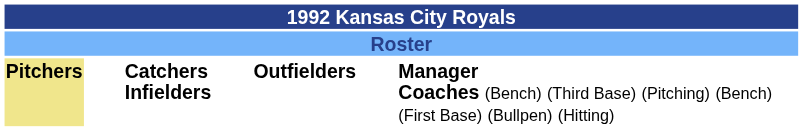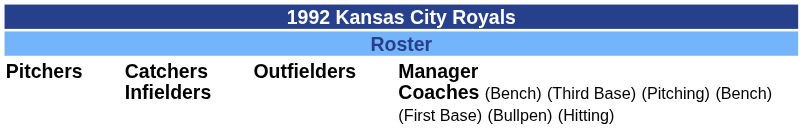(44, 70) khaki background -> (44, 70) no background
